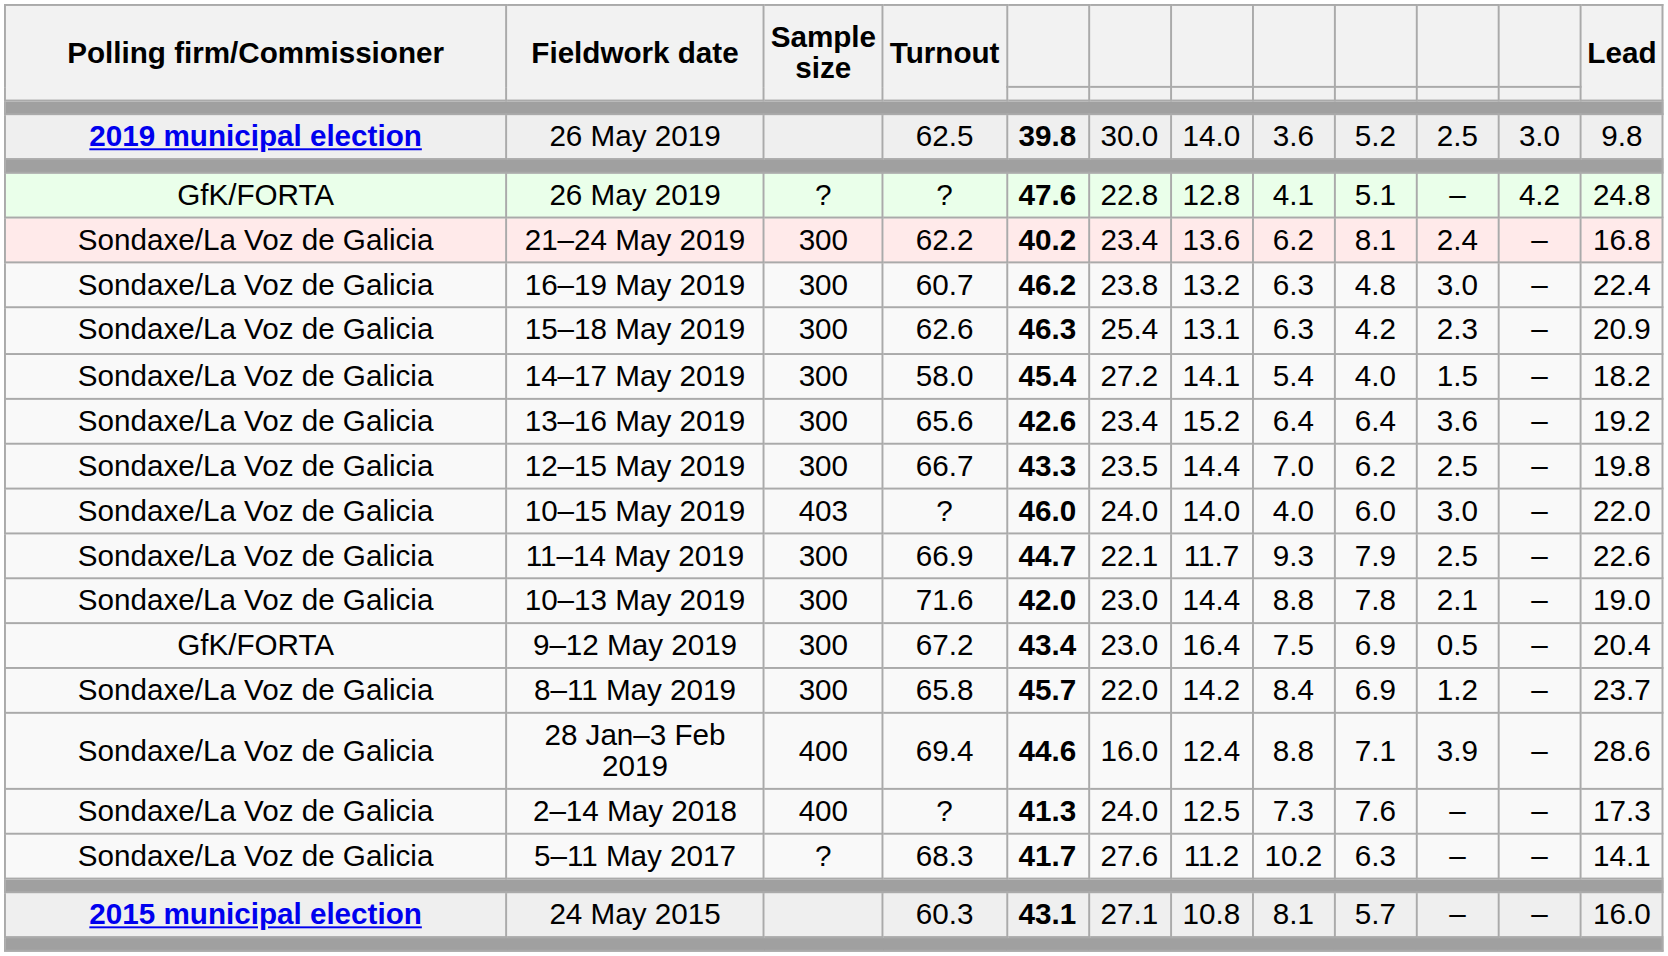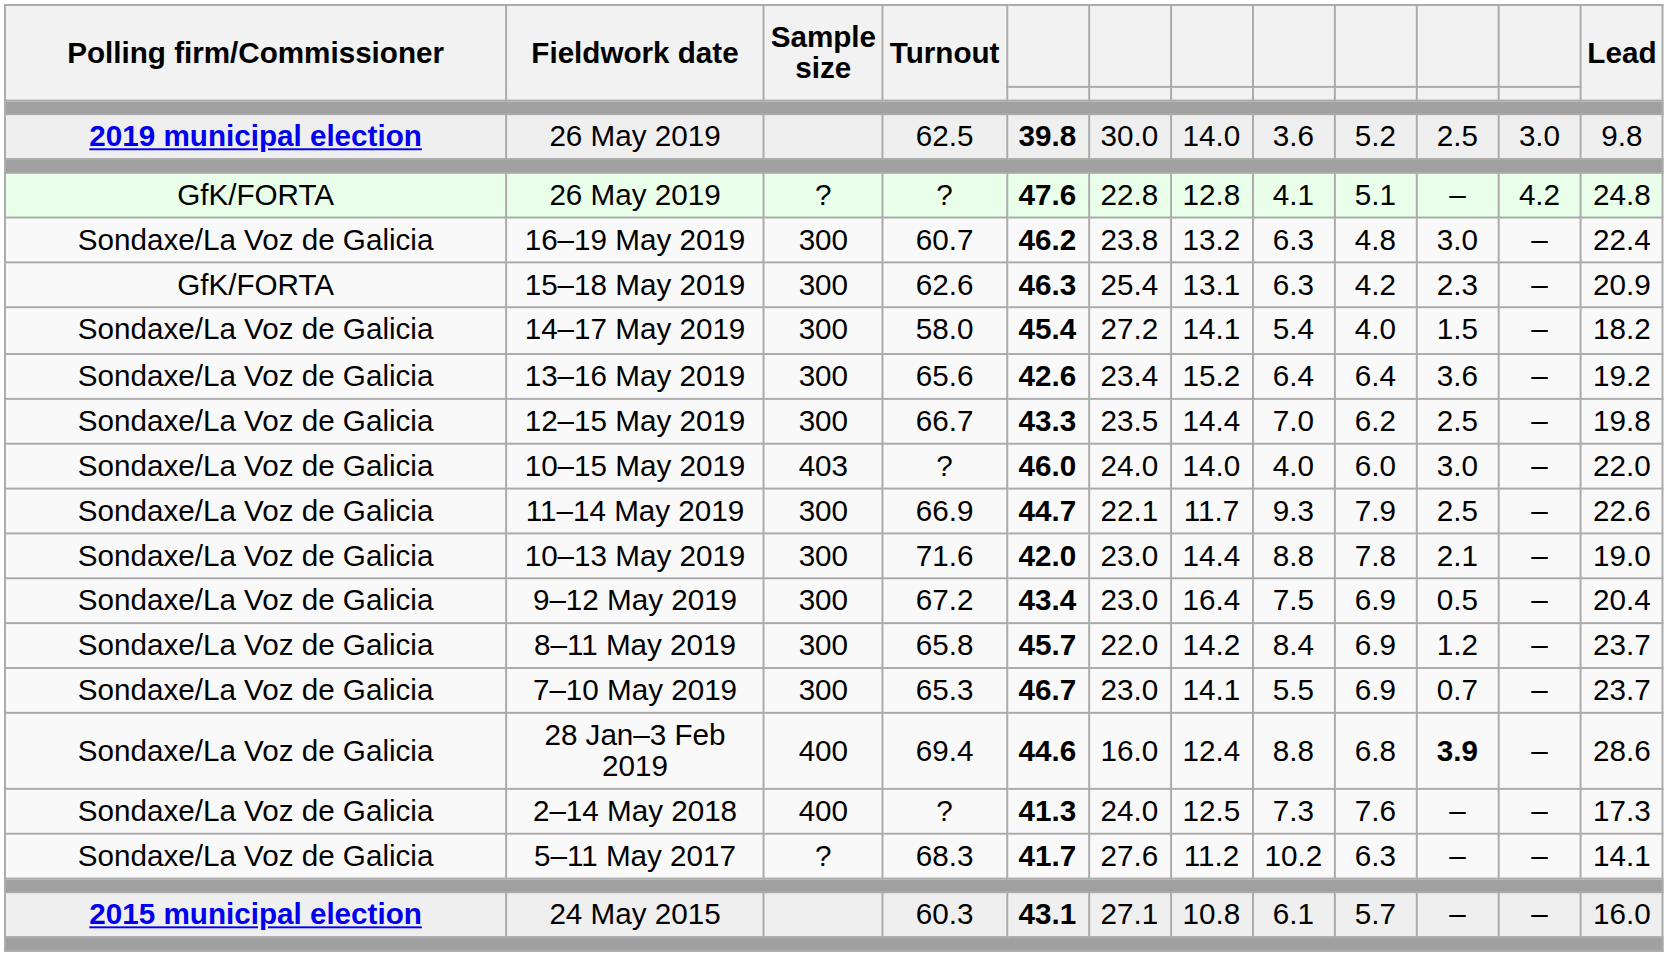- row: (635, 240)
(256, 330) Sondaxe/La Voz de Galicia -> (256, 285) GfK/FORTA
(256, 645) GfK/FORTA -> (256, 600) Sondaxe/La Voz de Galicia
+ row: (635, 690)
(1375, 750) 7.1 -> (1375, 750) 6.8
(1457, 750) normal -> (1457, 750) bold
(1293, 914) 8.1 -> (1293, 914) 6.1
